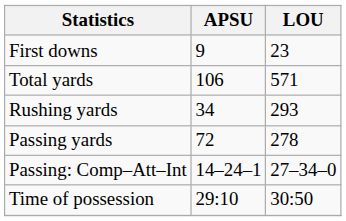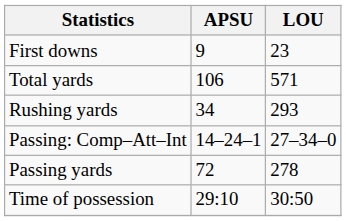rows swapped: (61, 140) <-> (98, 170)
